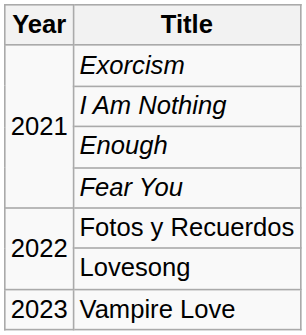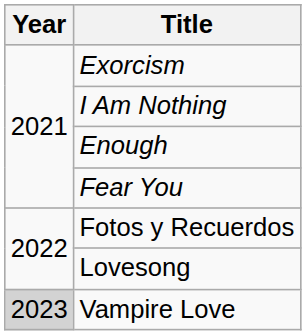(39, 308) no background -> (39, 308) lightgrey background
